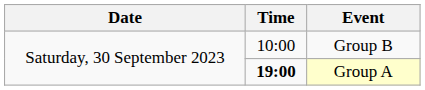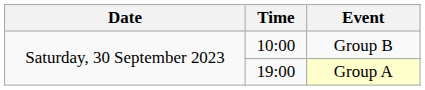(276, 71) bold -> (276, 71) normal
